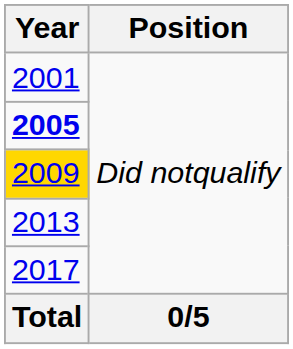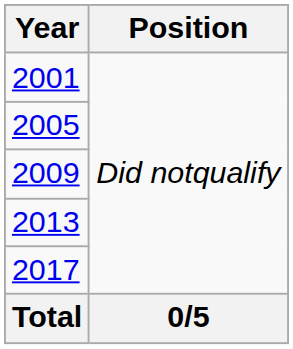(46, 125) bold -> (46, 125) normal
(46, 173) gold background -> (46, 173) no background
